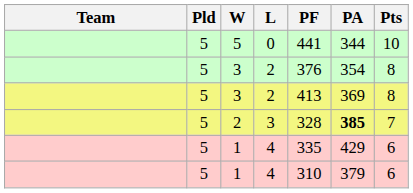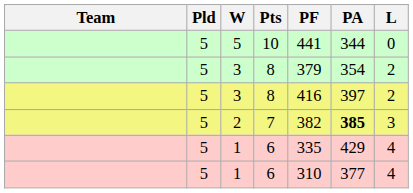columns swapped: (271, 17) <-> (391, 17)
(309, 69) 376 -> (309, 69) 379
(309, 95) 413 -> (309, 95) 416
(353, 95) 369 -> (353, 95) 397
(309, 122) 328 -> (309, 122) 382
(353, 174) 379 -> (353, 174) 377
